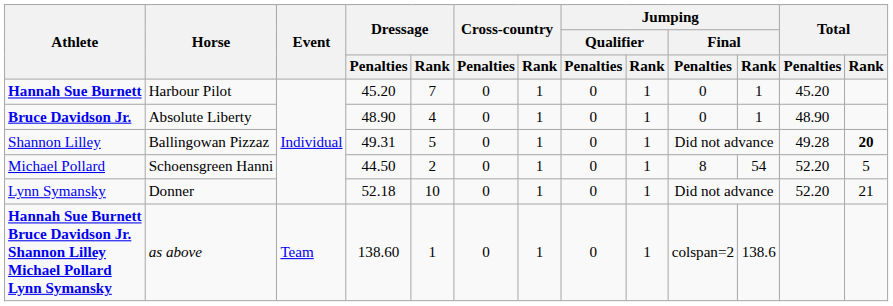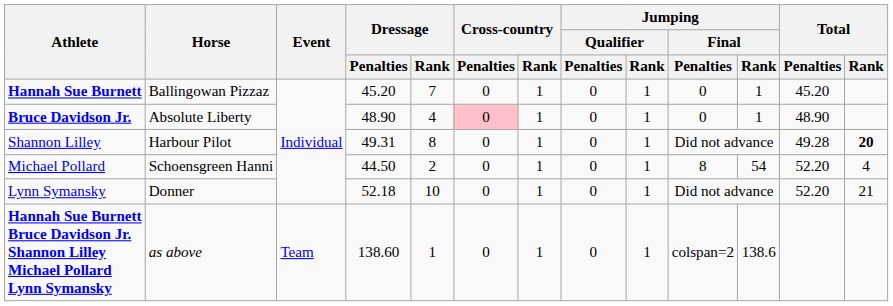(190, 92) Harbour Pilot -> (209, 92) Ballingowan Pizzaz
(486, 117) no background -> (486, 117) pink background
(209, 142) Ballingowan Pizzaz -> (190, 142) Harbour Pilot
(432, 142) 5 -> (432, 142) 8
(866, 166) 5 -> (866, 166) 4
